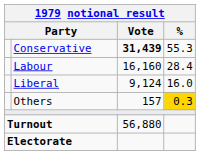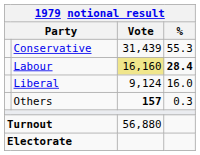(142, 48) bold -> (142, 48) normal
(142, 66) no background -> (142, 66) khaki background
(180, 66) normal -> (180, 66) bold
(152, 101) normal -> (152, 101) bold
(183, 101) gold background -> (183, 101) no background
